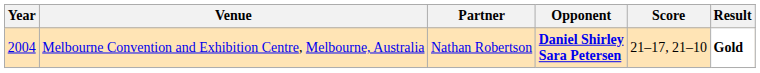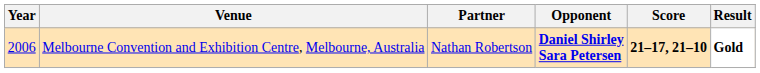(22, 47) 2004 -> (22, 47) 2006
(669, 47) normal -> (669, 47) bold
